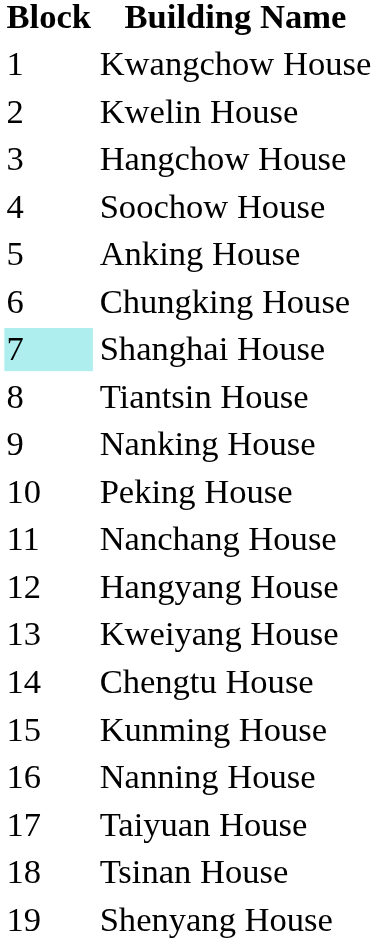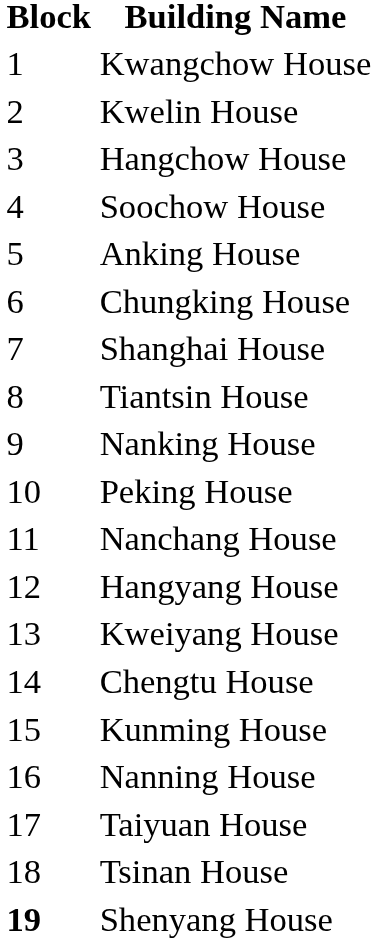(15, 348) paleturquoise background -> (15, 348) no background
(24, 919) normal -> (24, 919) bold
